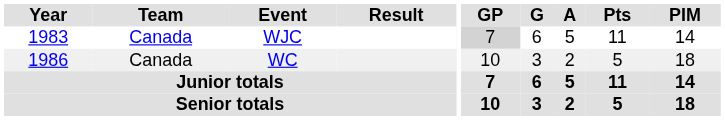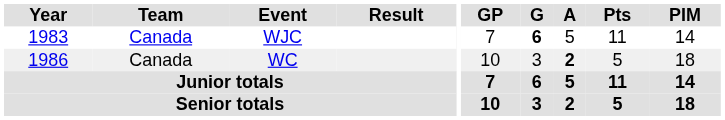(490, 37) lightgrey background -> (490, 37) no background
(537, 37) normal -> (537, 37) bold
(570, 59) normal -> (570, 59) bold
